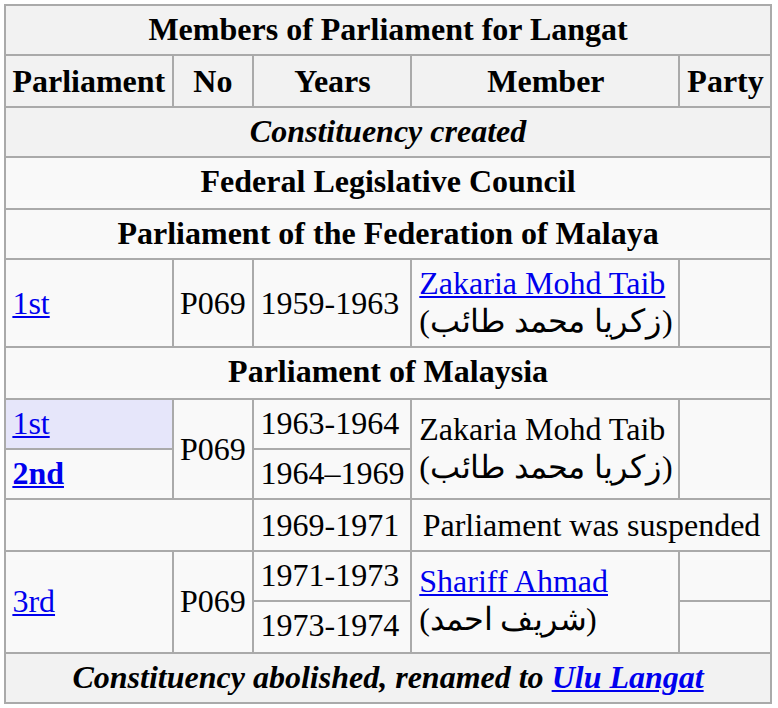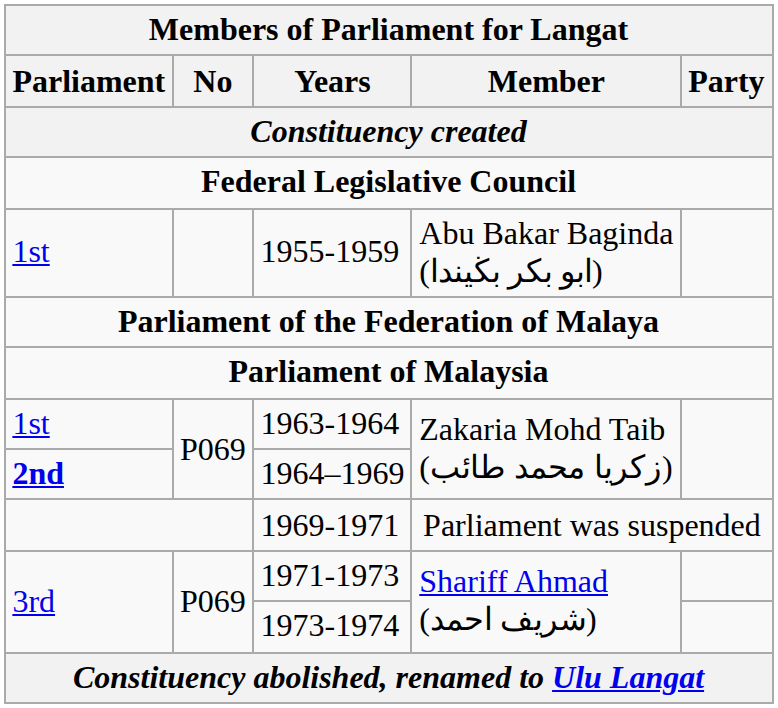+ row: (330, 251)
- row: (330, 302)
(31, 423) lavender background -> (31, 423) no background
